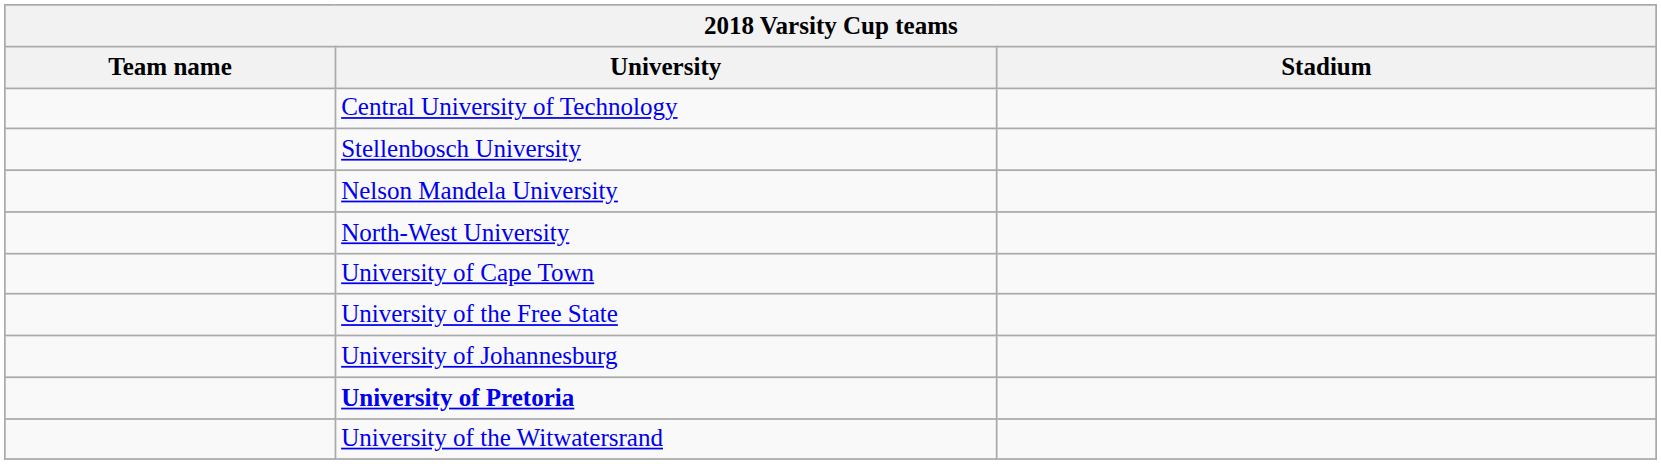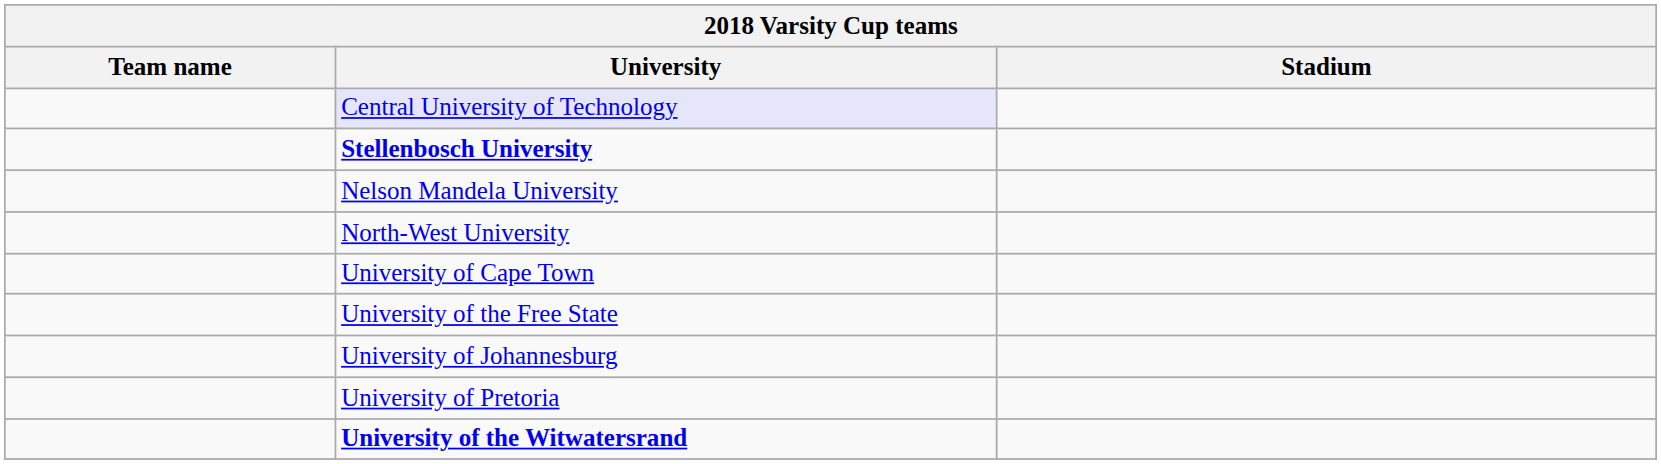(509, 108) no background -> (509, 108) lavender background
(461, 149) normal -> (467, 149) bold
(458, 397) bold -> (450, 397) normal
(502, 438) normal -> (514, 438) bold
